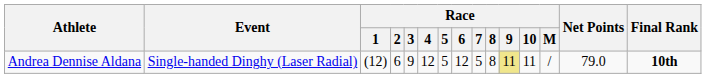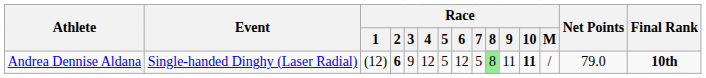(397, 62) normal -> (397, 62) bold
(492, 62) no background -> (492, 62) lightgreen background
(509, 62) khaki background -> (509, 62) no background
(529, 62) normal -> (529, 62) bold
